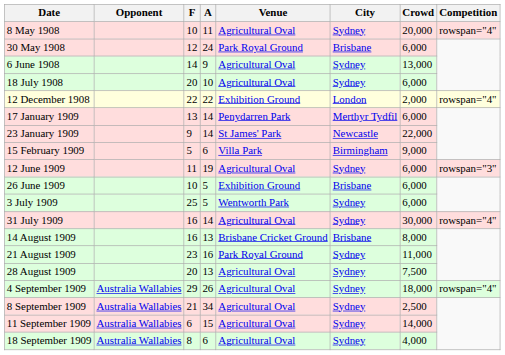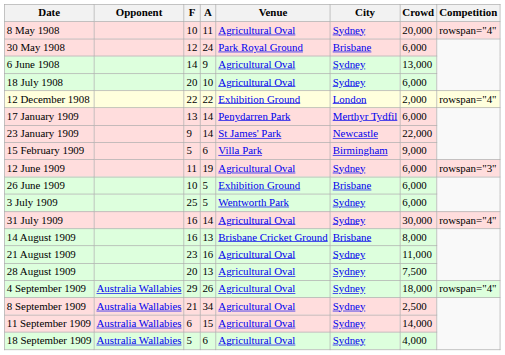(261, 254) Park Royal Ground -> (257, 254) Agricultural Oval
(189, 340) 8 -> (189, 340) 5
